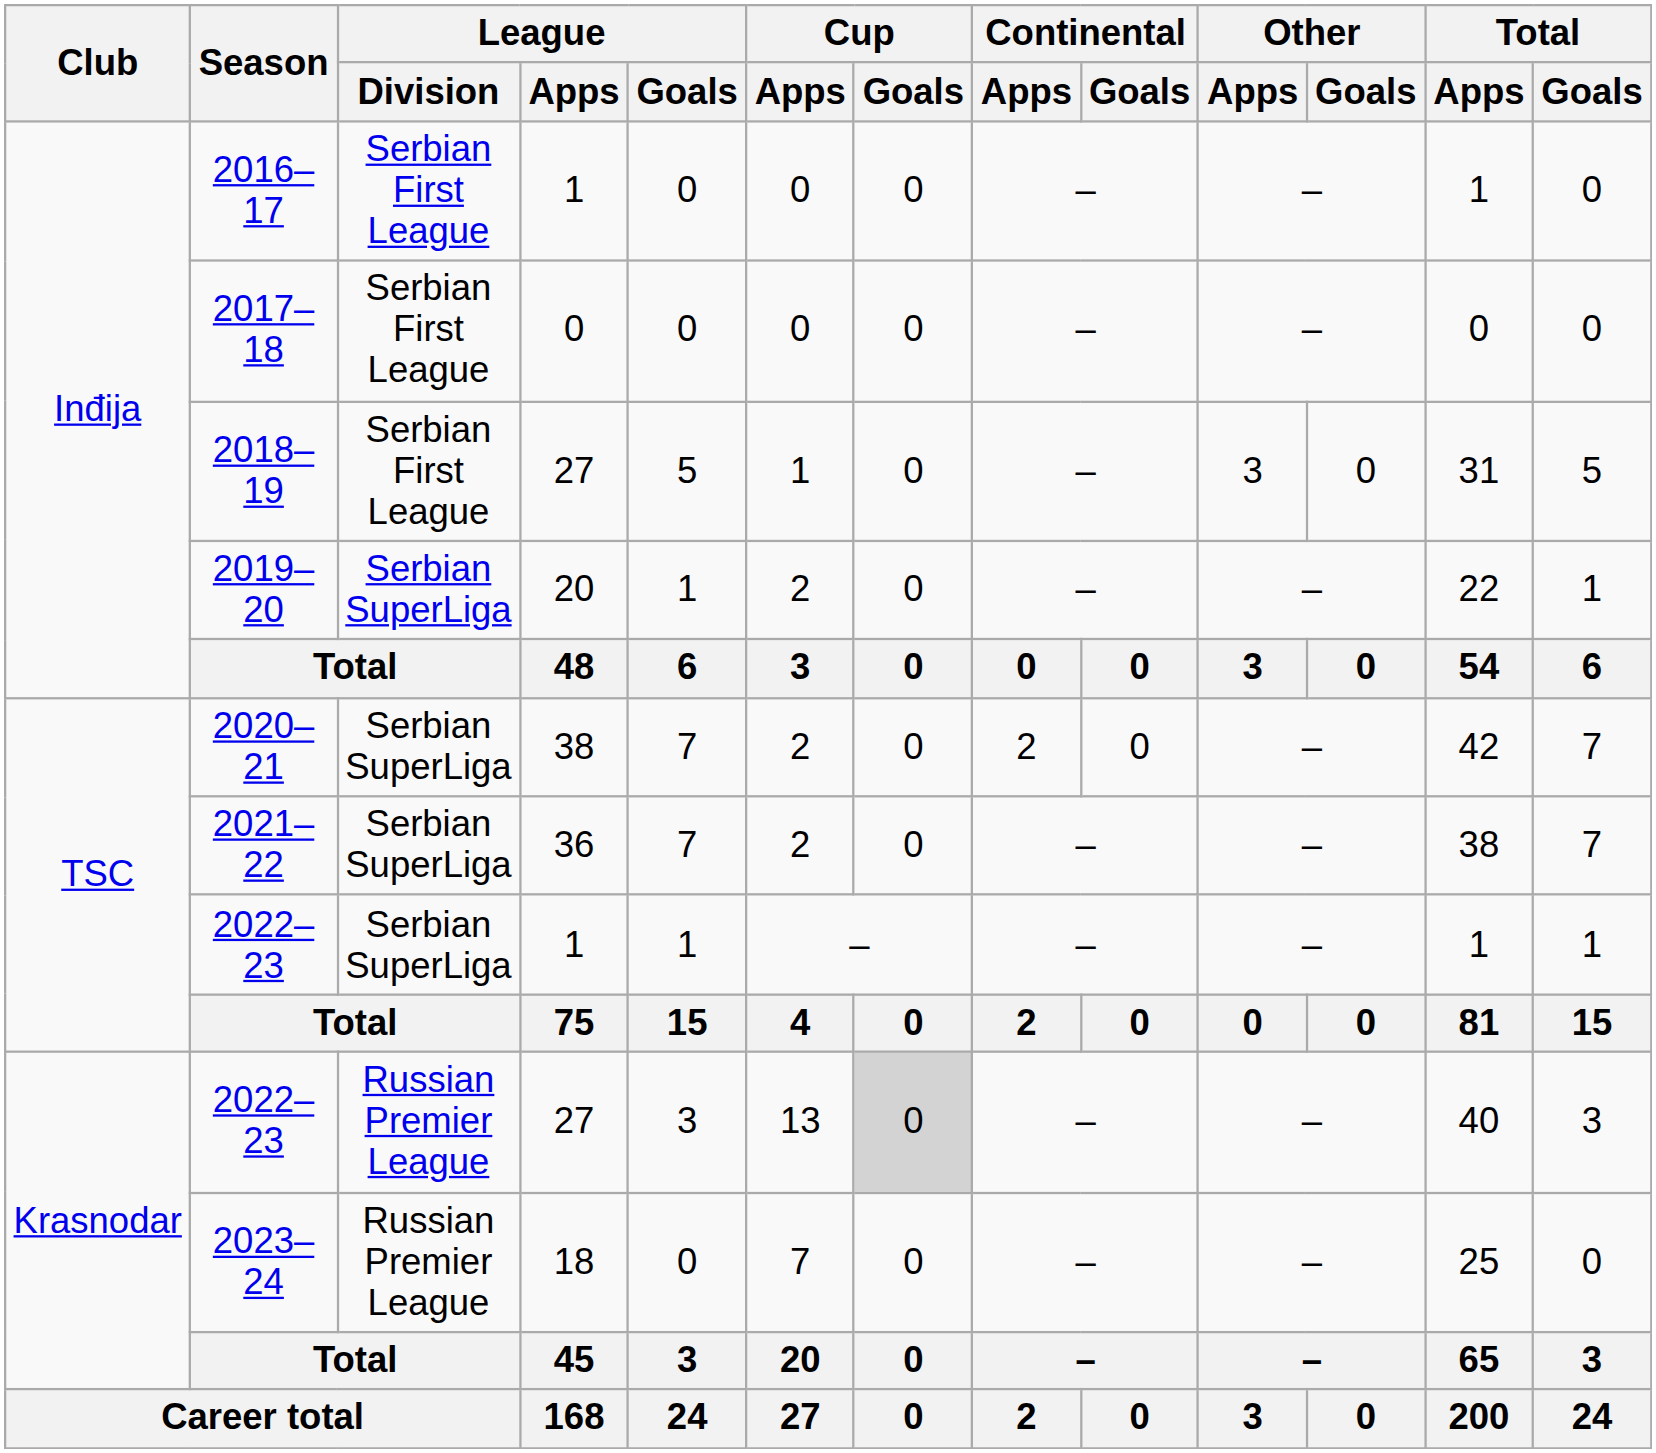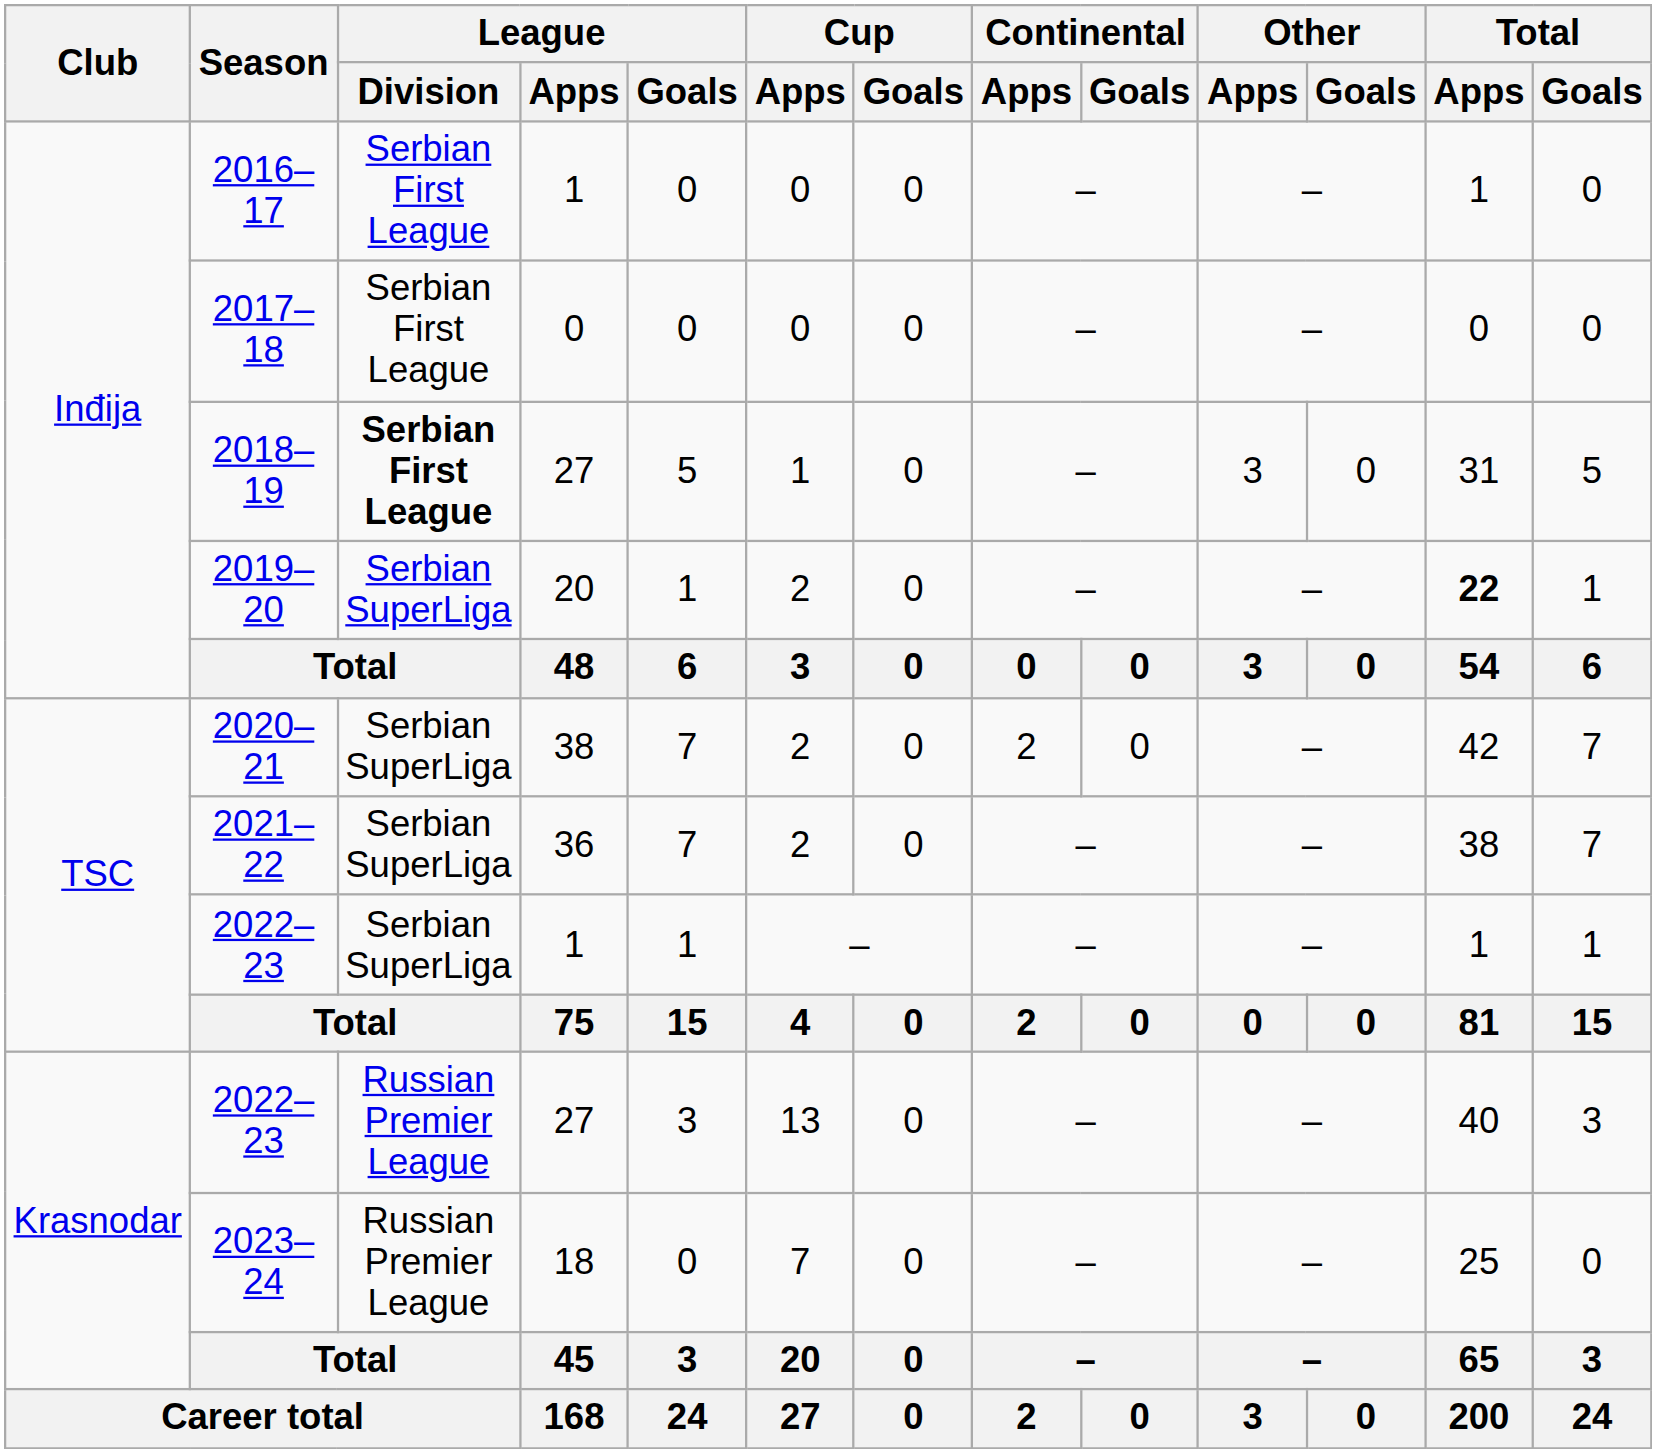(428, 470) normal -> (428, 470) bold
(1479, 589) normal -> (1479, 589) bold
(913, 1121) lightgrey background -> (913, 1121) no background
